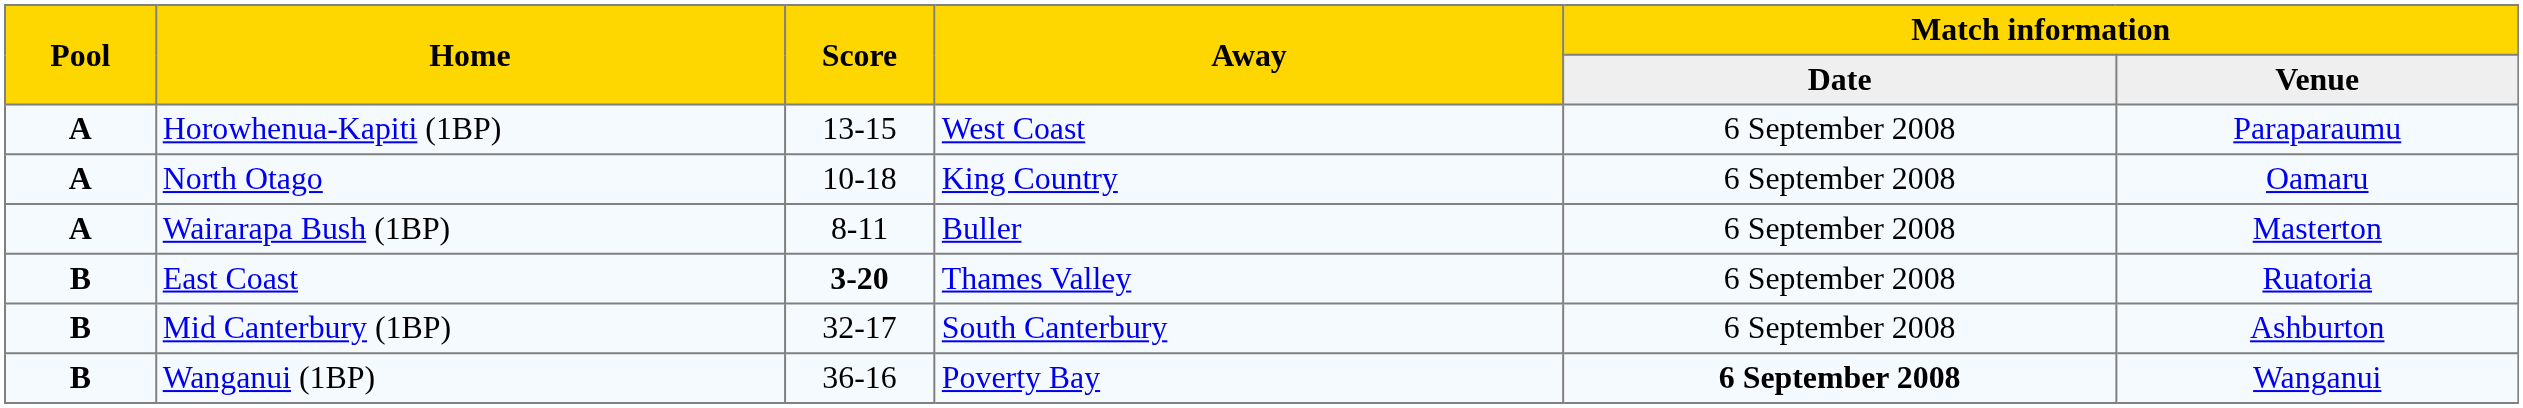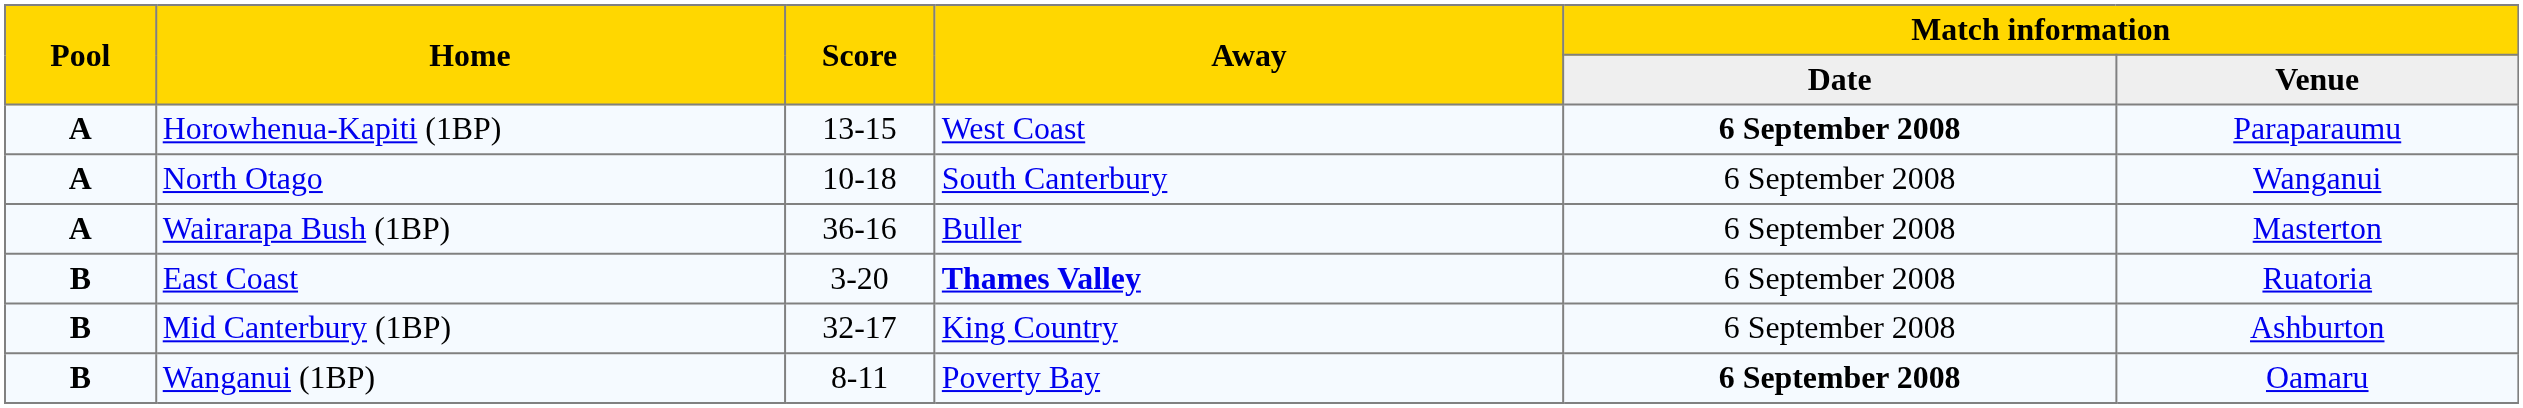(1840, 128) normal -> (1840, 128) bold
(1030, 178) King Country -> (1055, 178) South Canterbury
(2317, 178) Oamaru -> (2317, 178) Wanganui
(859, 228) 8-11 -> (859, 228) 36-16
(859, 278) bold -> (859, 278) normal
(1037, 278) normal -> (1041, 278) bold
(1055, 327) South Canterbury -> (1030, 327) King Country
(859, 377) 36-16 -> (859, 377) 8-11
(2317, 377) Wanganui -> (2317, 377) Oamaru
